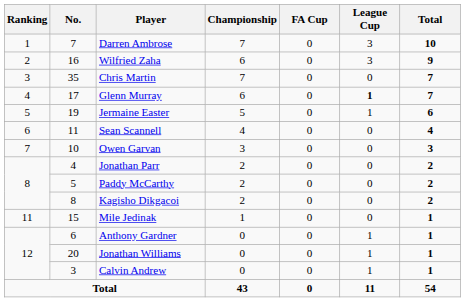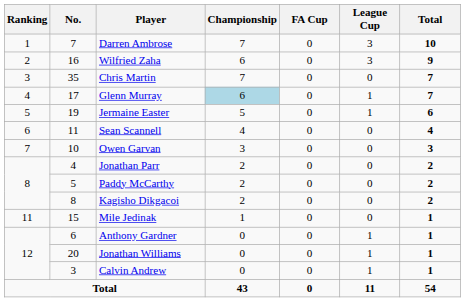(242, 95) no background -> (242, 95) lightblue background
(370, 95) bold -> (370, 95) normal
